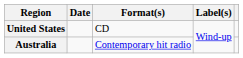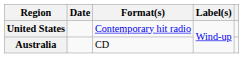(102, 28) CD -> (143, 28) Contemporary hit radio
(143, 45) Contemporary hit radio -> (102, 45) CD
